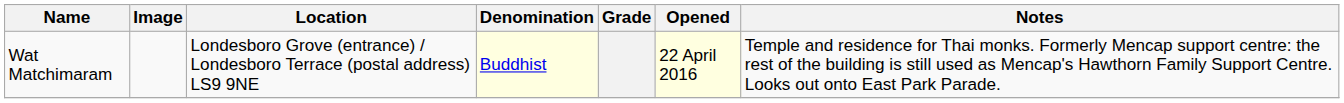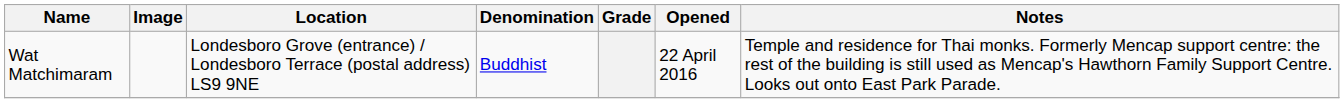(513, 64) lightyellow background -> (513, 64) no background
(688, 64) lightyellow background -> (688, 64) no background
